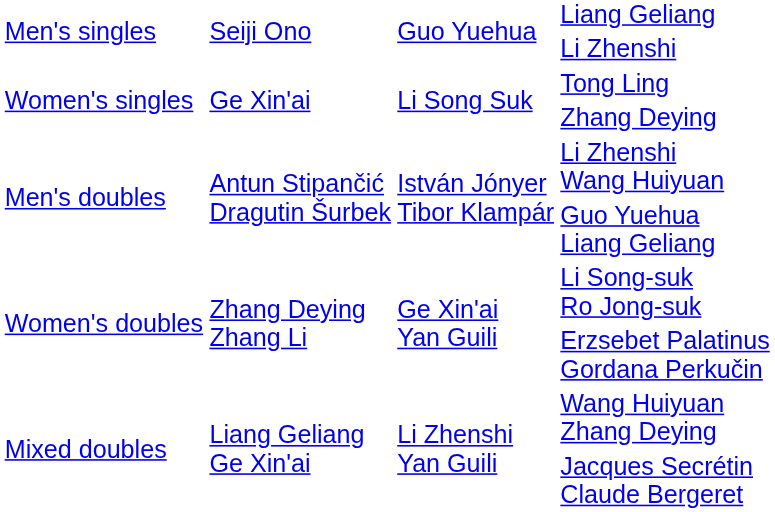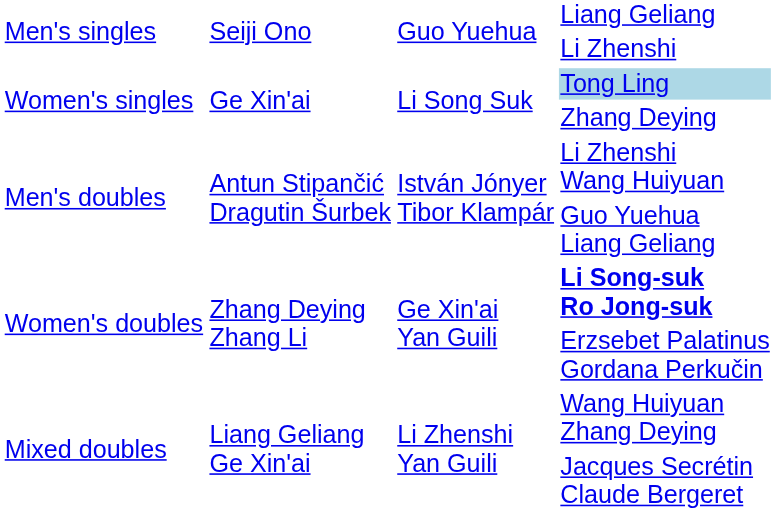(615, 83) no background -> (615, 83) lightblue background
(631, 292) normal -> (636, 292) bold
